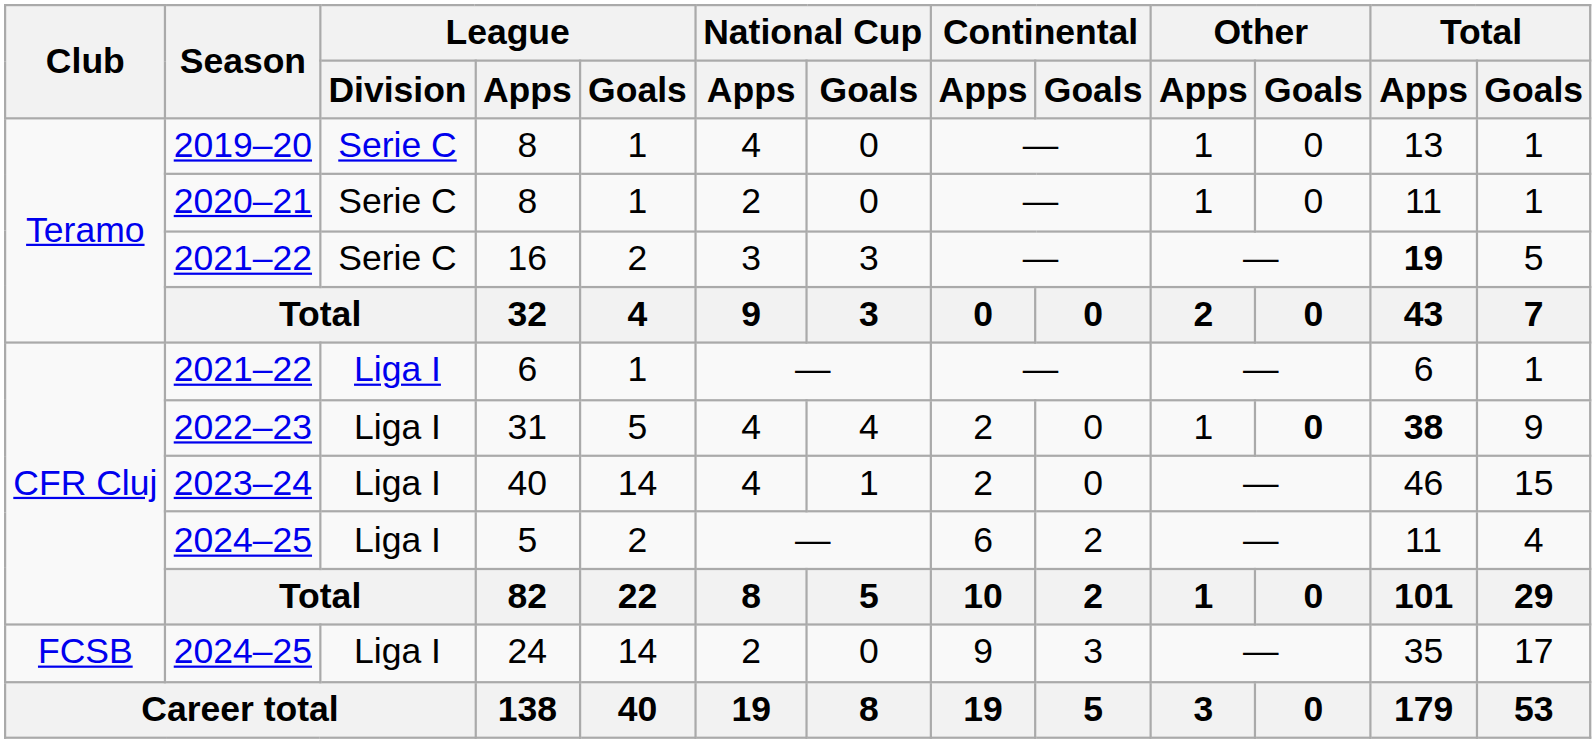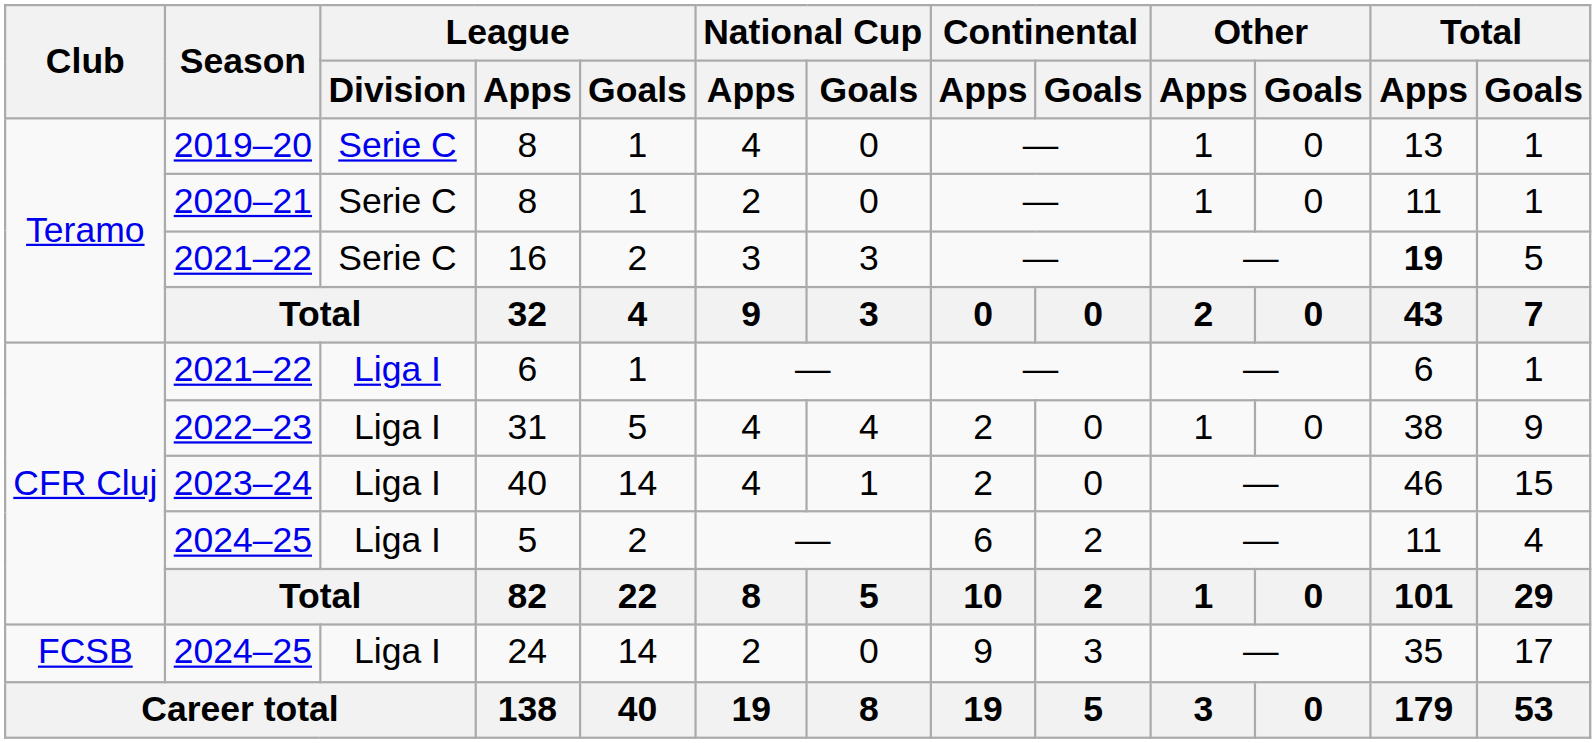(1313, 426) bold -> (1313, 426) normal
(1424, 426) bold -> (1424, 426) normal
